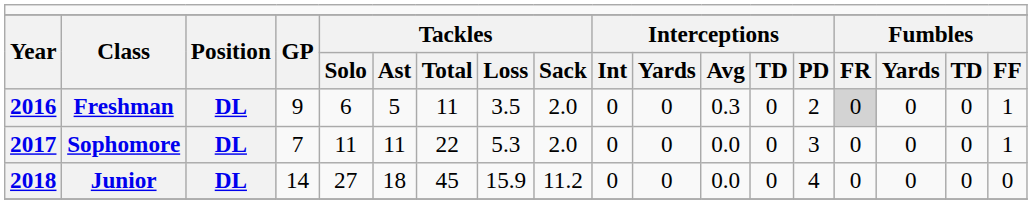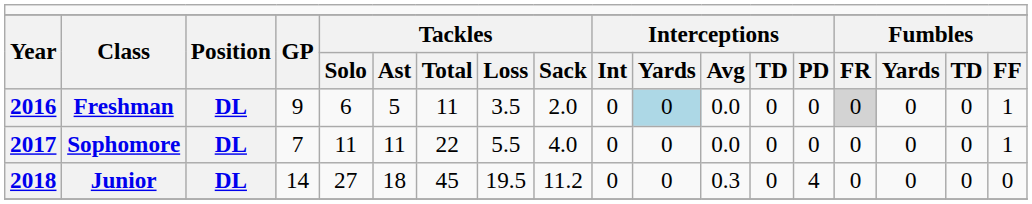(667, 107) no background -> (667, 107) lightblue background
(726, 107) 0.3 -> (726, 107) 0.0
(814, 107) 2 -> (814, 107) 0
(506, 143) 5.3 -> (506, 143) 5.5
(563, 143) 2.0 -> (563, 143) 4.0
(814, 143) 3 -> (814, 143) 0
(506, 180) 15.9 -> (506, 180) 19.5
(726, 180) 0.0 -> (726, 180) 0.3
